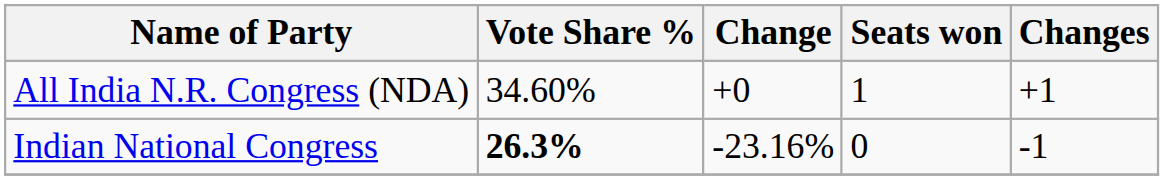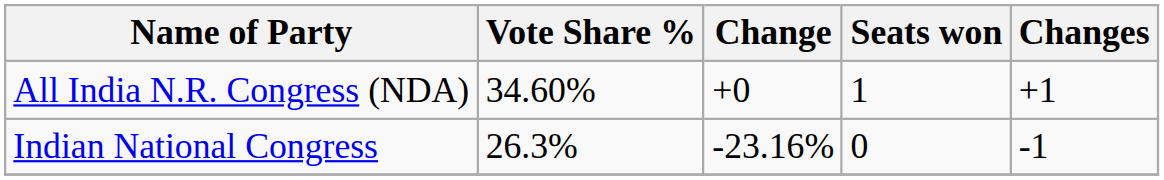(535, 145) bold -> (532, 145) normal
